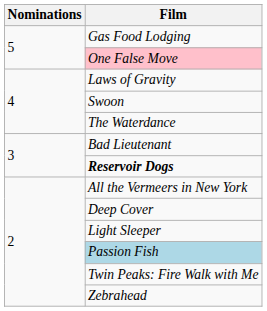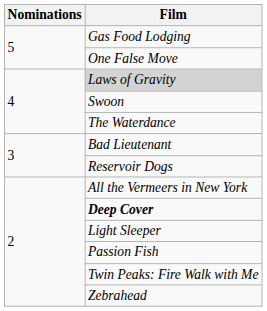(133, 58) pink background -> (133, 58) no background
(132, 79) no background -> (132, 79) lightgrey background
(131, 166) bold -> (130, 166) normal
(121, 209) normal -> (121, 209) bold
(123, 252) lightblue background -> (123, 252) no background
